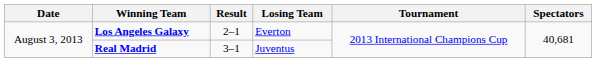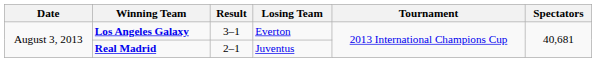(231, 31) 2–1 -> (231, 31) 3–1
(231, 48) 3–1 -> (231, 48) 2–1
